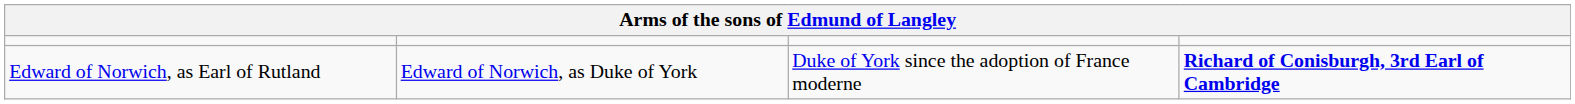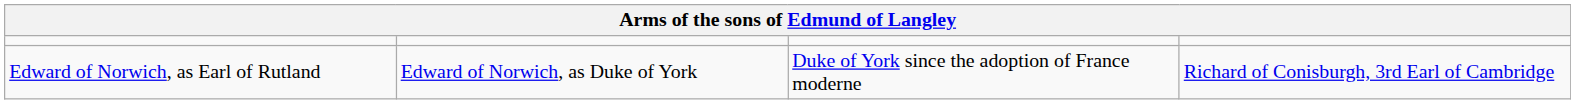(1334, 72) bold -> (1369, 72) normal
